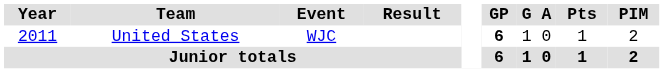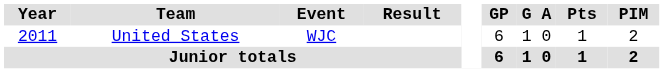(499, 36) bold -> (499, 36) normal
